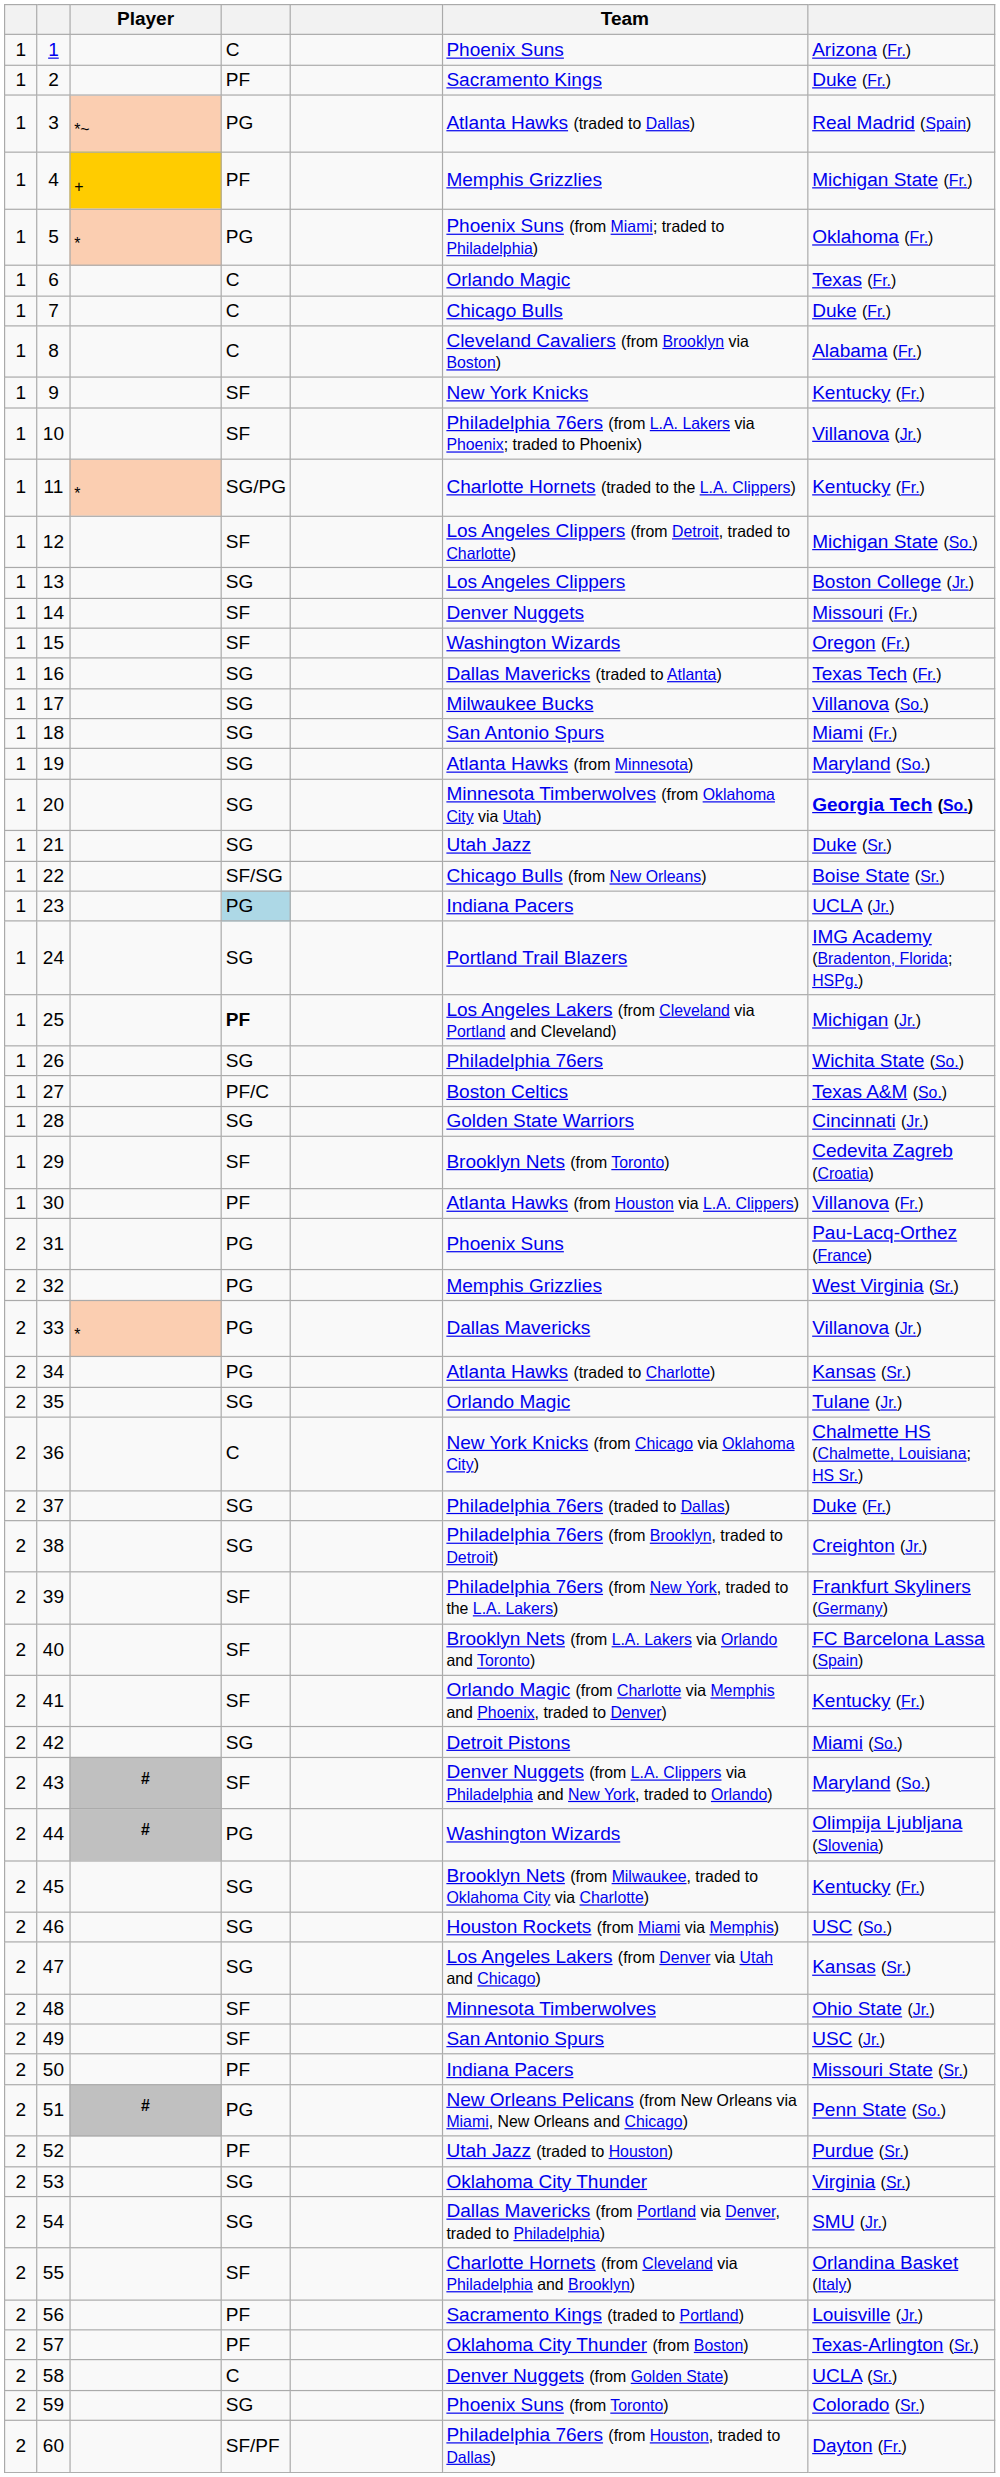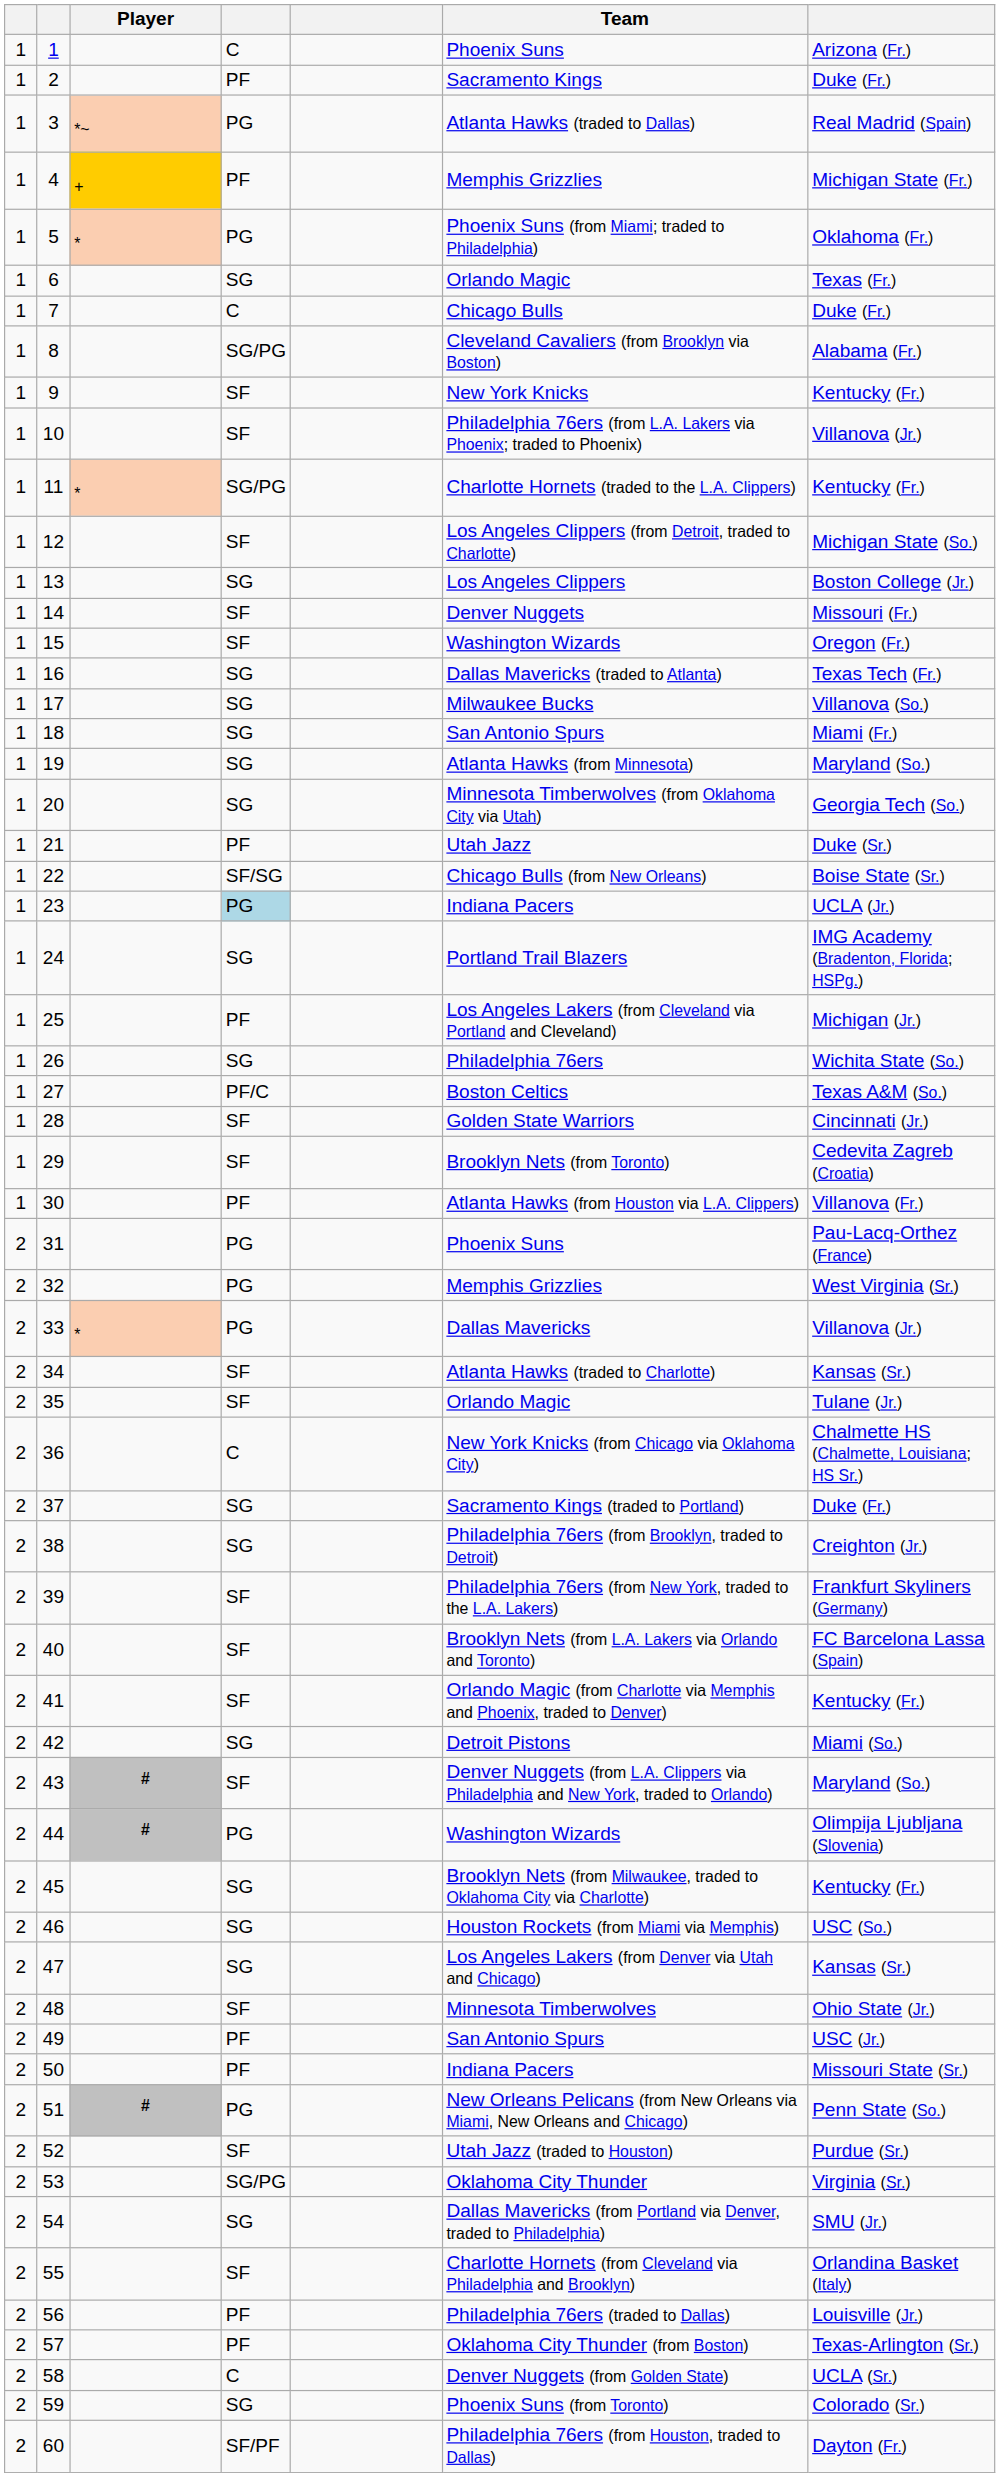(233, 280) C -> (239, 280) SG
(233, 351) C -> (256, 351) SG/PG
(893, 804) bold -> (888, 804) normal
(239, 845) SG -> (238, 845) PF
(238, 1020) bold -> (238, 1020) normal
(239, 1121) SG -> (238, 1121) SF
(239, 1371) PG -> (238, 1371) SF
(239, 1402) SG -> (238, 1402) SF
(588, 1505) Philadelphia 76ers (traded to Dallas) -> (595, 1505) Sacramento Kings (traded to Portland)
(238, 2039) SF -> (238, 2039) PF
(238, 2151) PF -> (238, 2151) SF
(239, 2181) SG -> (256, 2181) SG/PG
(595, 2314) Sacramento Kings (traded to Portland) -> (588, 2314) Philadelphia 76ers (traded to Dallas)
